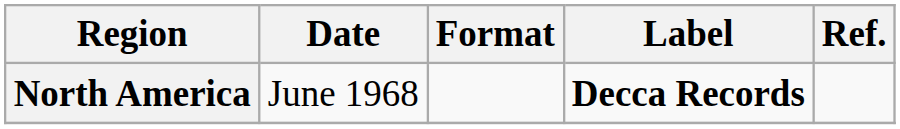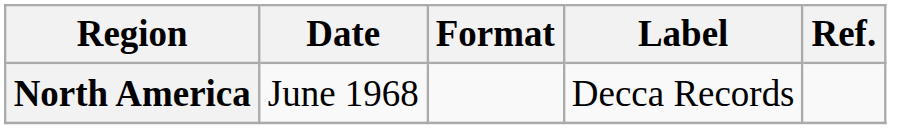(688, 92) bold -> (683, 92) normal
